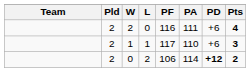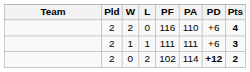(191, 28) 111 -> (191, 28) 110
(167, 43) 117 -> (167, 43) 111
(191, 43) 110 -> (191, 43) 111
(167, 59) 106 -> (167, 59) 102
